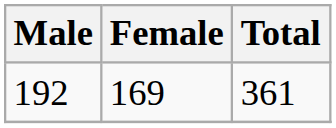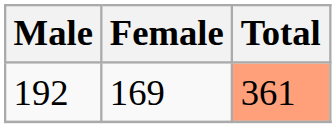(268, 91) no background -> (268, 91) lightsalmon background
